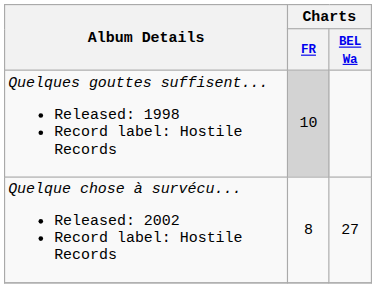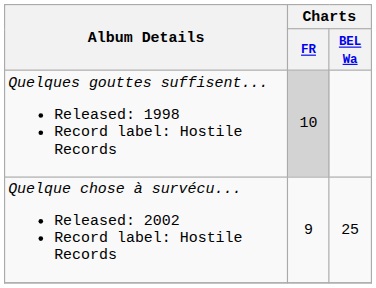(308, 230) 8 -> (308, 230) 9
(350, 230) 27 -> (350, 230) 25
